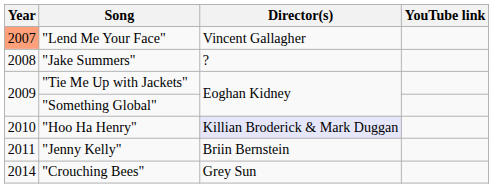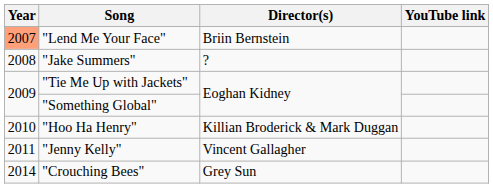(254, 37) Vincent Gallagher -> (246, 37) Briin Bernstein
(301, 127) lavender background -> (301, 127) no background
(246, 149) Briin Bernstein -> (254, 149) Vincent Gallagher
